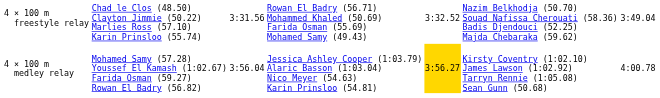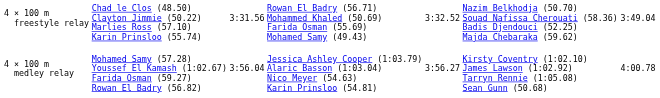(442, 68) gold background -> (442, 68) no background
